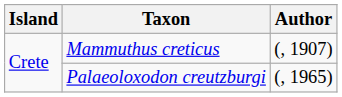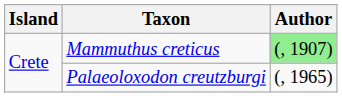(303, 48) no background -> (303, 48) lightgreen background
